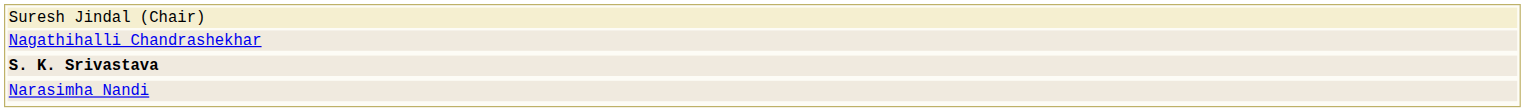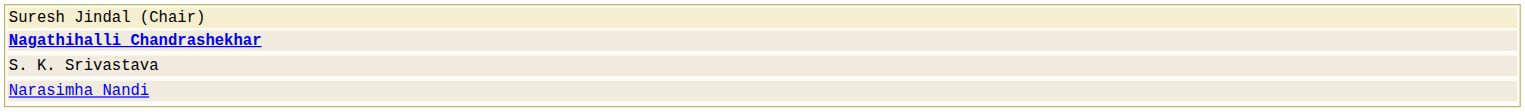(135, 41) normal -> (135, 41) bold
(84, 66) bold -> (84, 66) normal
